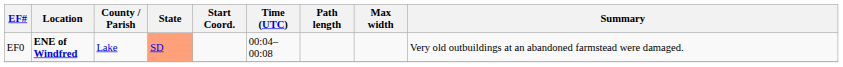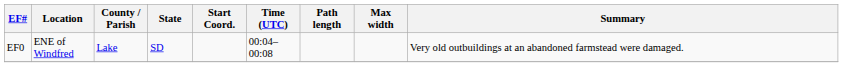(55, 47) bold -> (54, 47) normal
(157, 47) lightsalmon background -> (157, 47) no background
